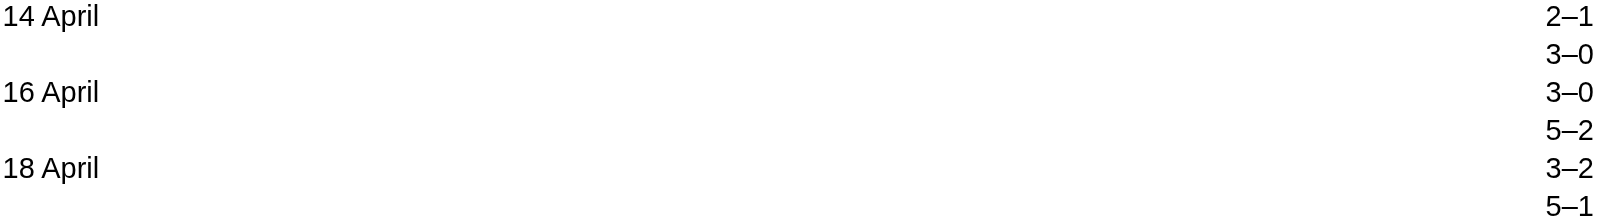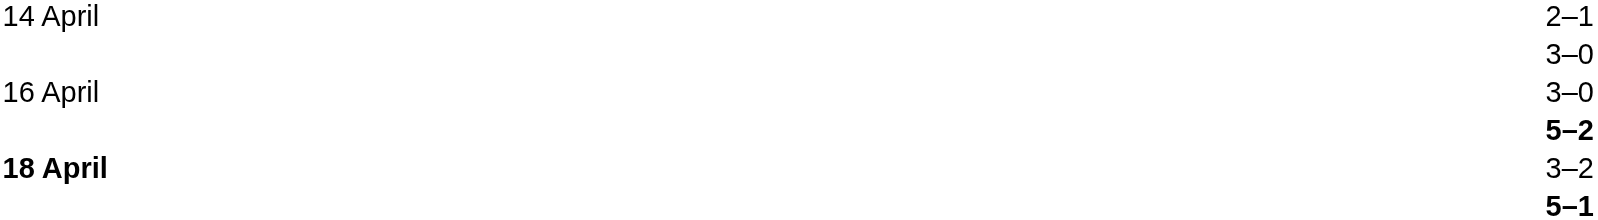(1570, 130) normal -> (1570, 130) bold
(51, 168) normal -> (55, 168) bold
(1570, 206) normal -> (1570, 206) bold
